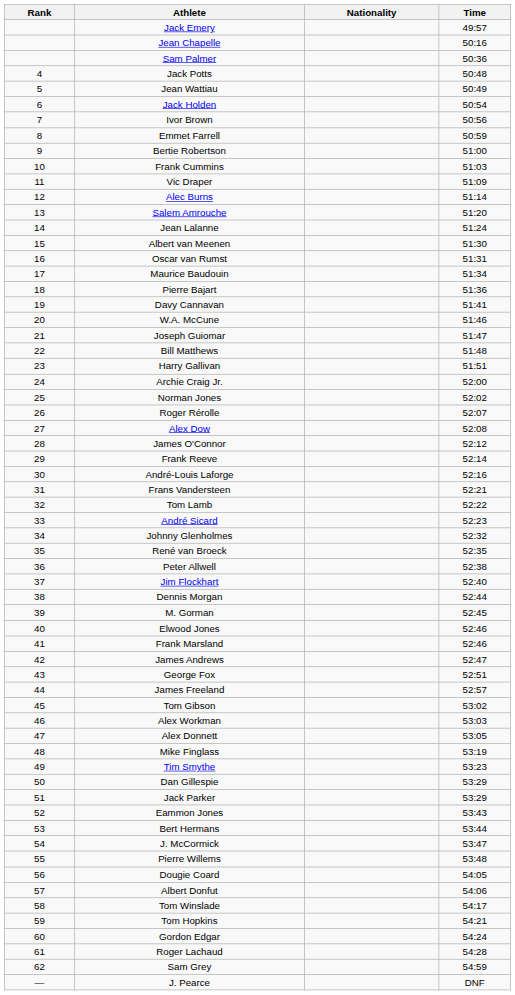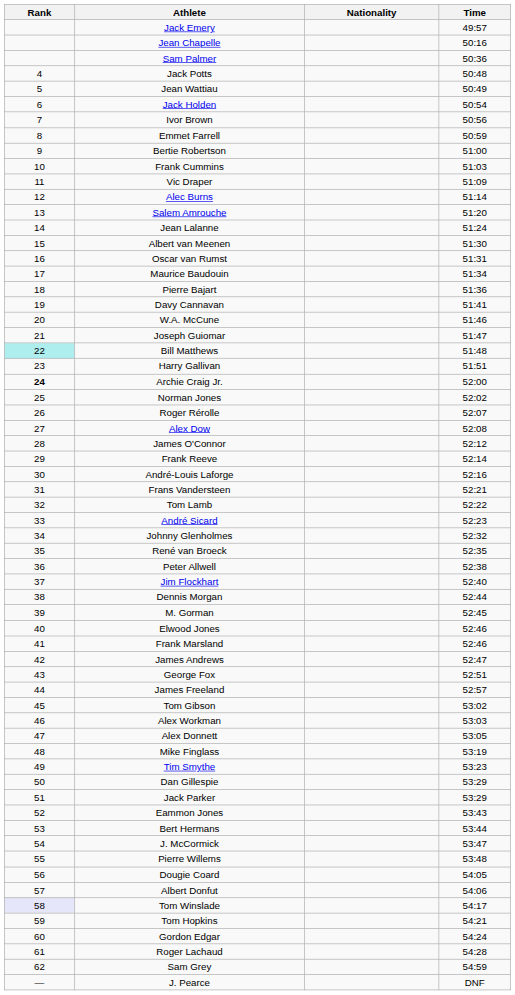(39, 351) no background -> (39, 351) paleturquoise background
(39, 382) normal -> (39, 382) bold
(39, 905) no background -> (39, 905) lavender background
